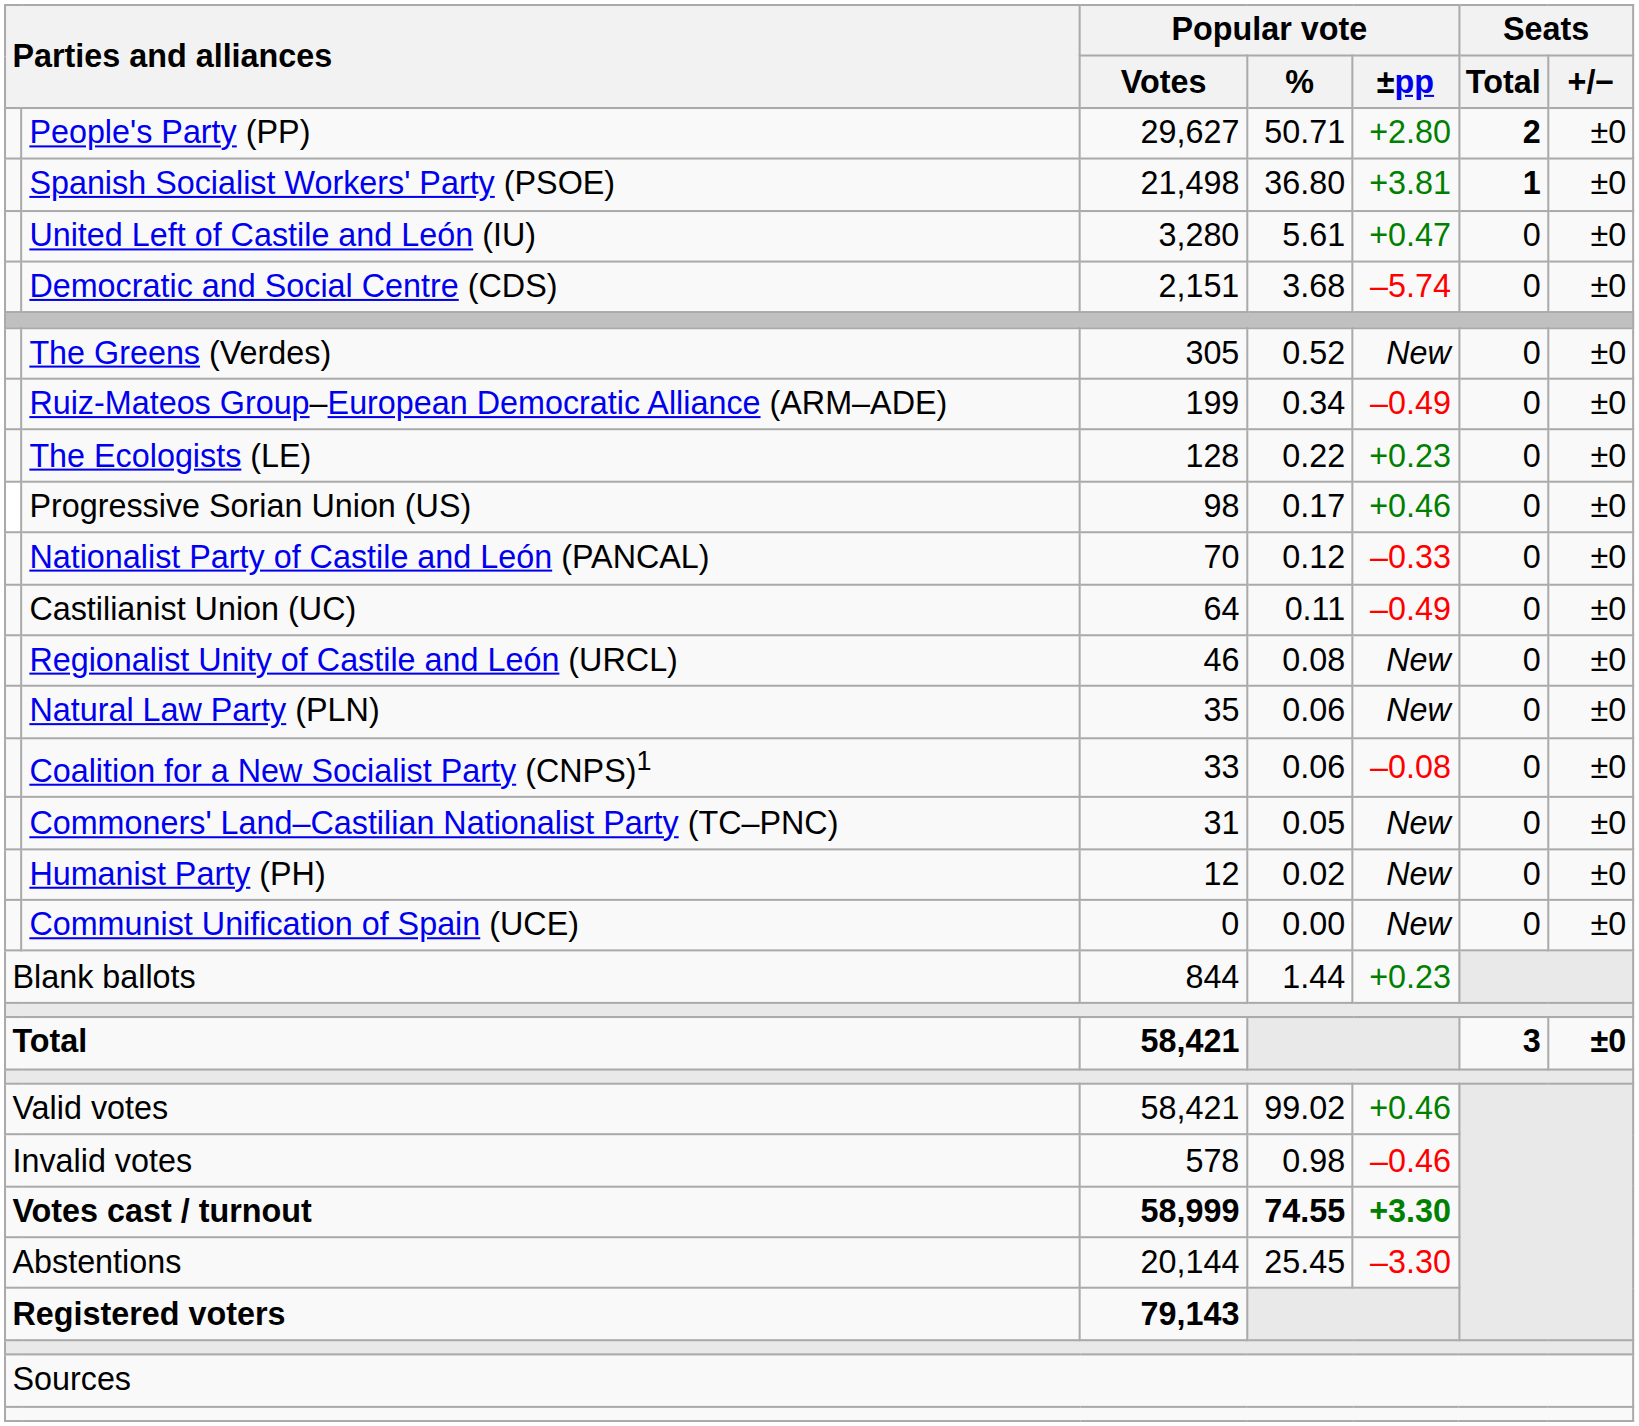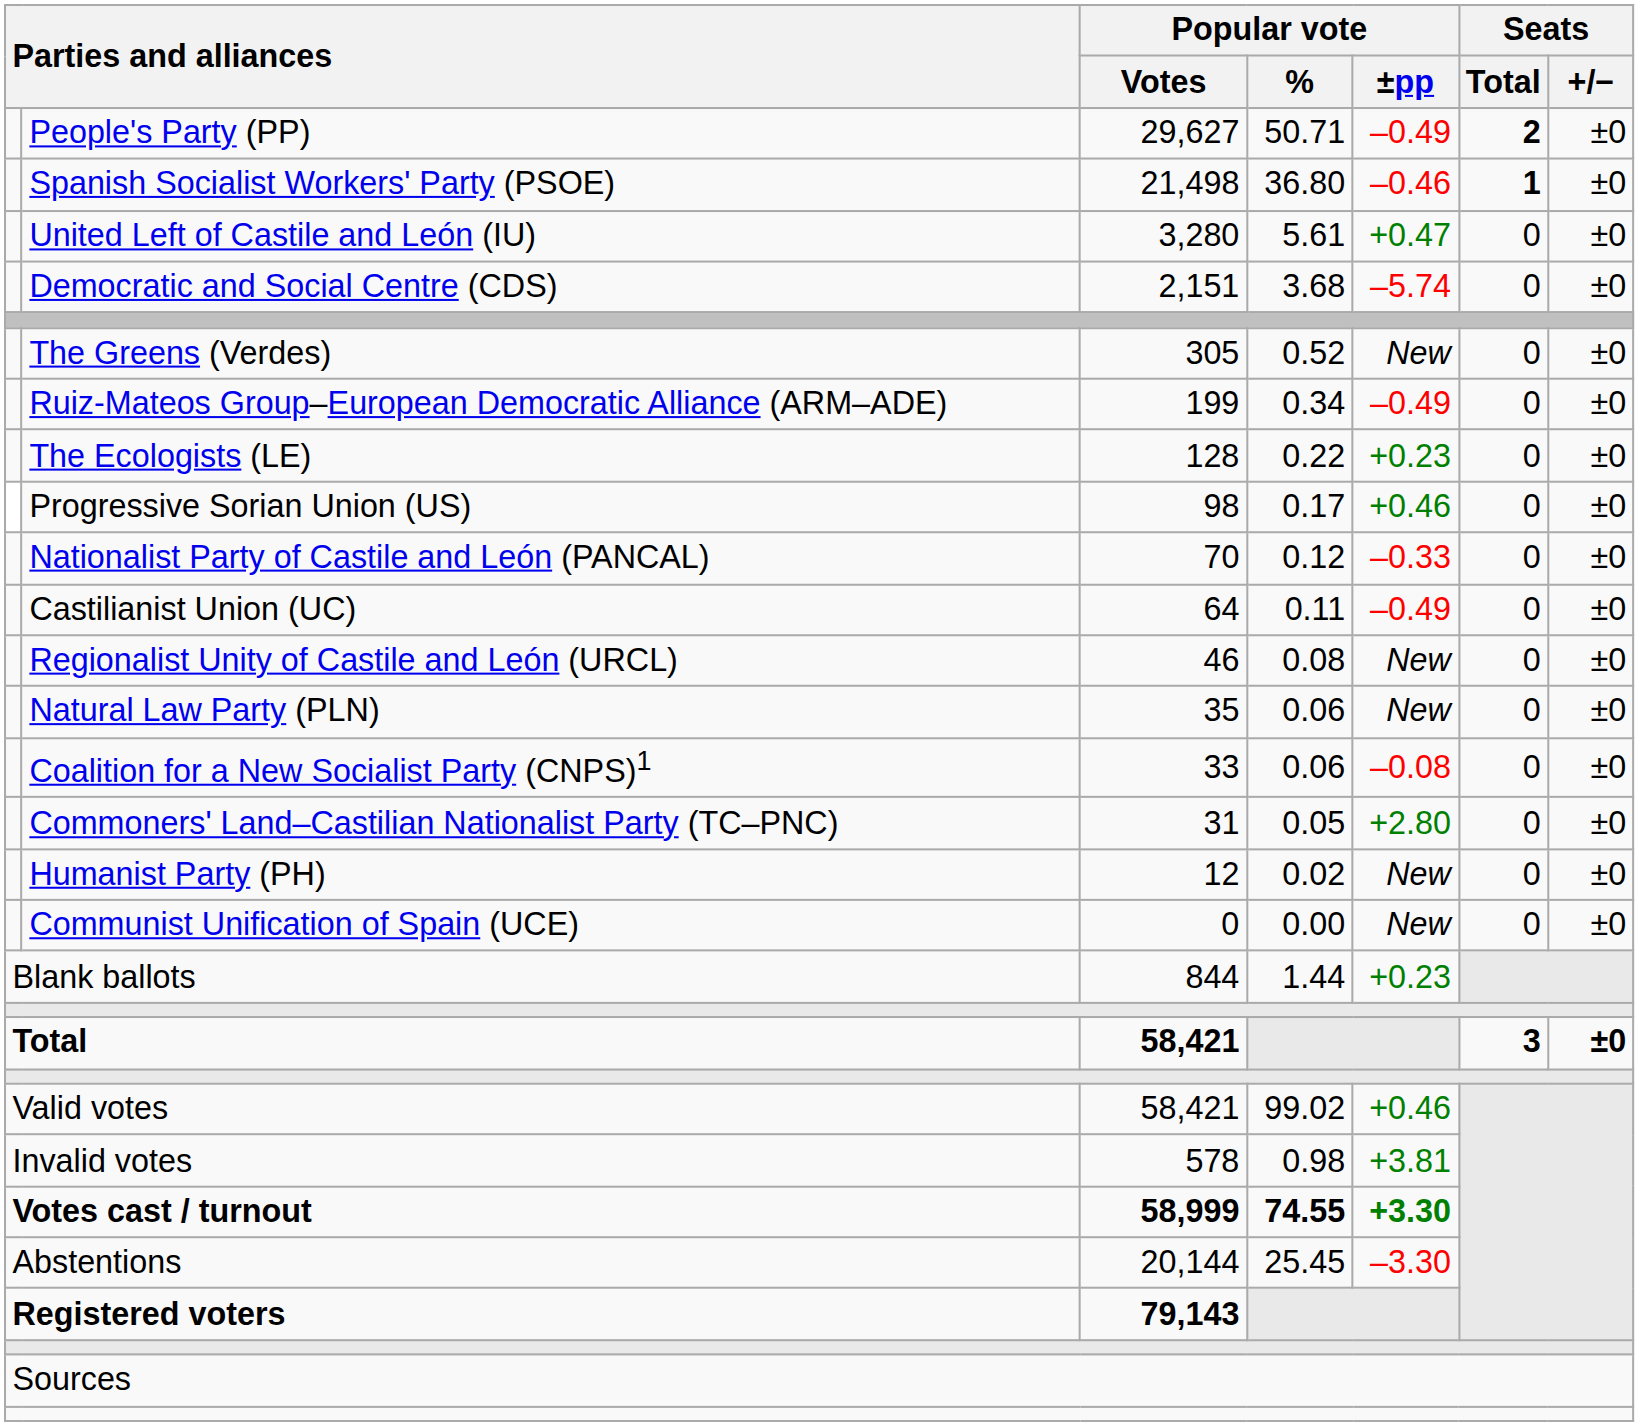(1410, 132) +2.80 -> (1411, 132) –0.49
(1410, 183) +3.81 -> (1411, 183) –0.46
(1419, 822) New -> (1410, 822) +2.80
(1411, 1159) –0.46 -> (1410, 1159) +3.81
